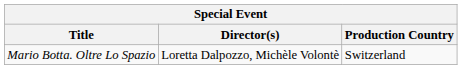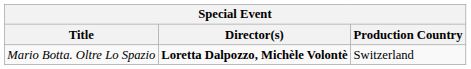(250, 54) normal -> (254, 54) bold
